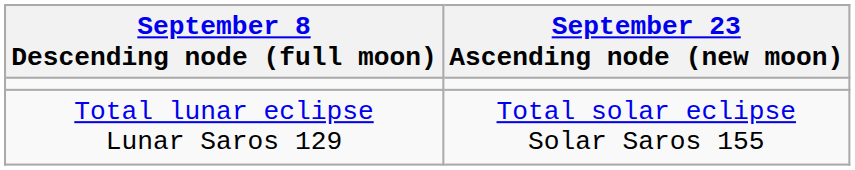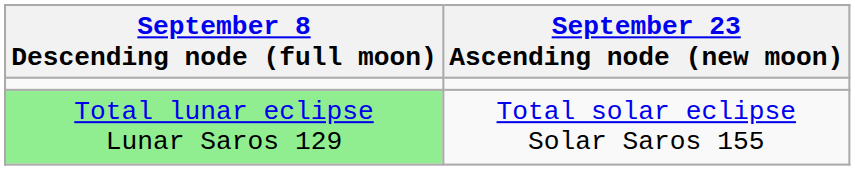(224, 127) no background -> (224, 127) lightgreen background
